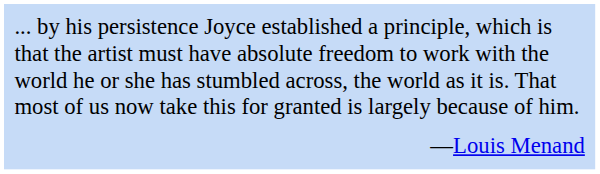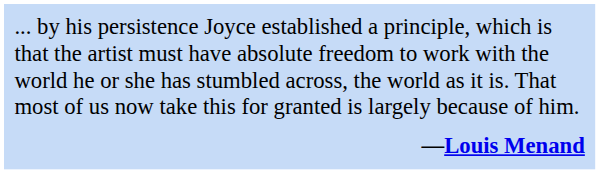(508, 145) normal -> (503, 145) bold
